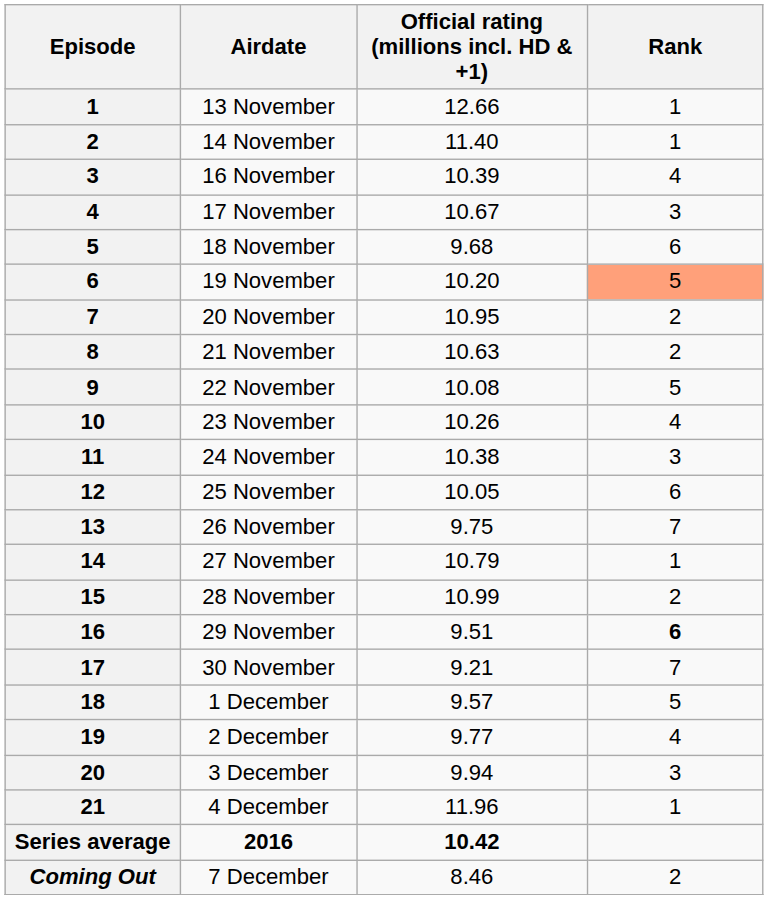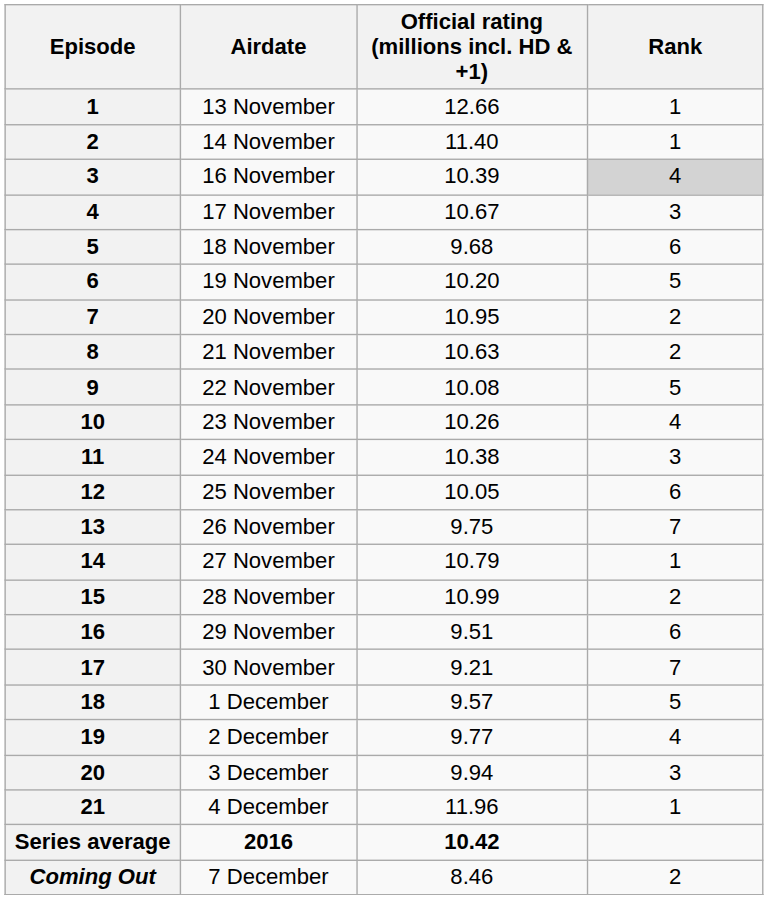(675, 176) no background -> (675, 176) lightgrey background
(675, 281) lightsalmon background -> (675, 281) no background
(675, 631) bold -> (675, 631) normal
